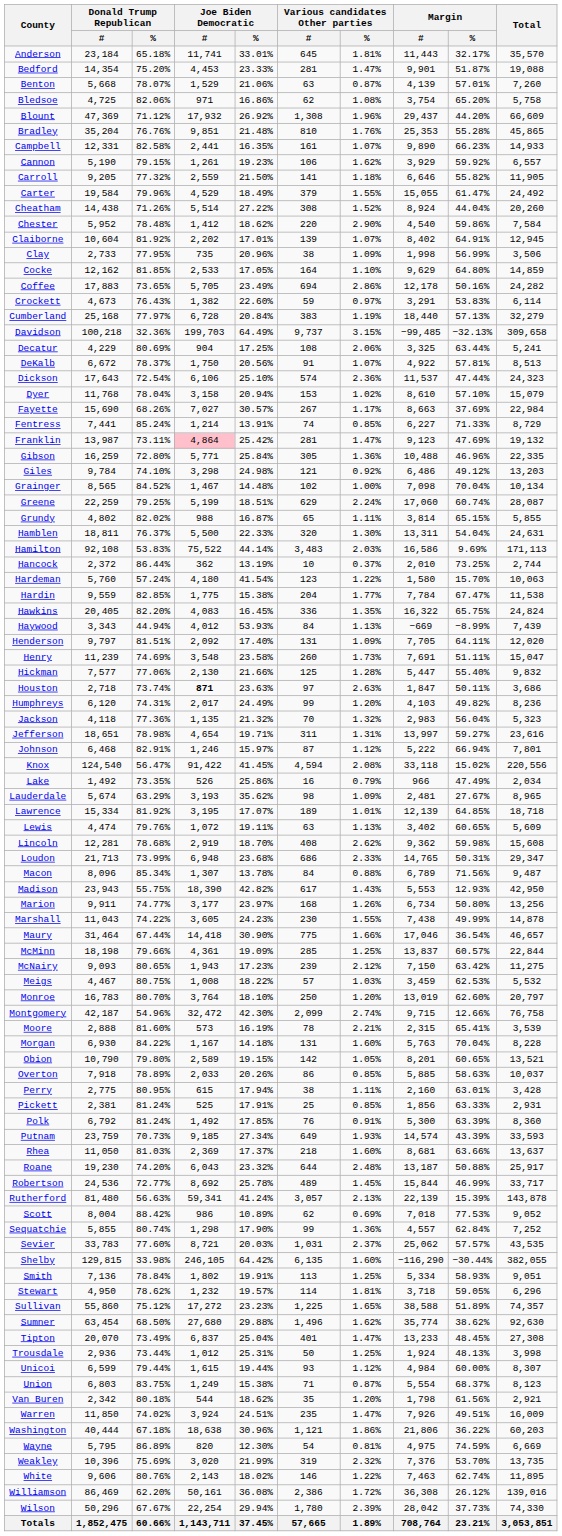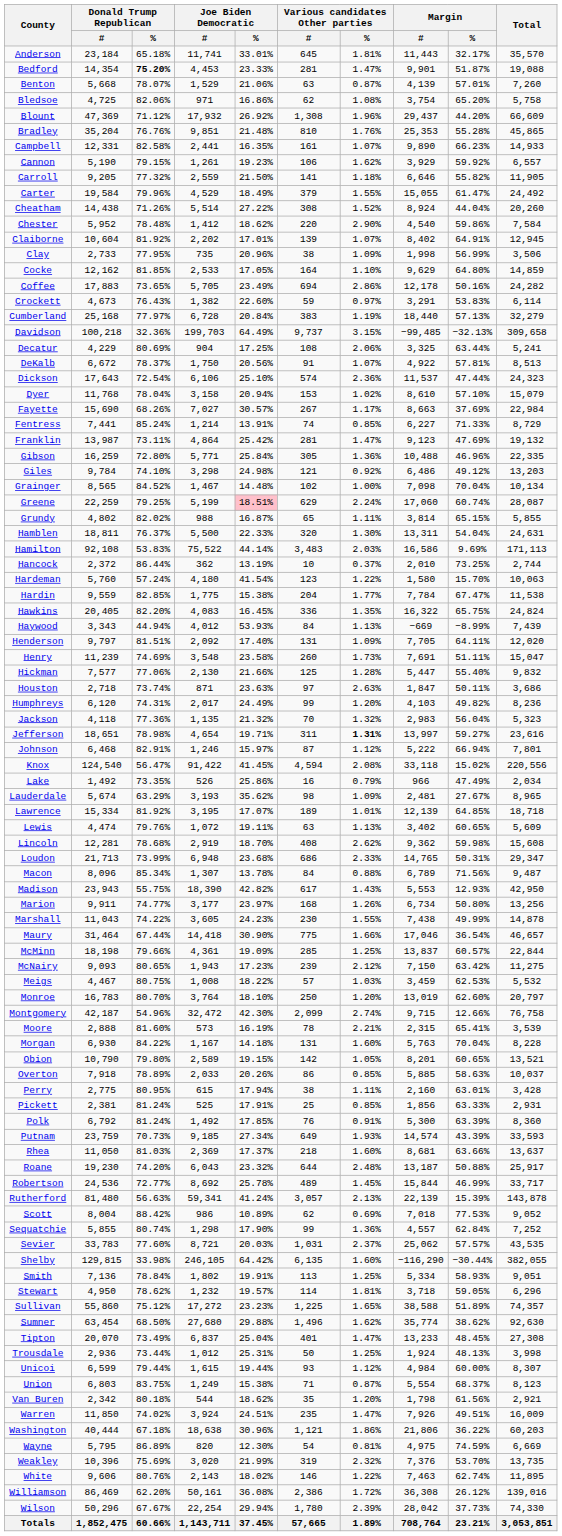(153, 69) normal -> (153, 69) bold
(205, 441) pink background -> (205, 441) no background
(256, 503) no background -> (256, 503) pink background
(205, 688) bold -> (205, 688) normal
(367, 735) normal -> (367, 735) bold
